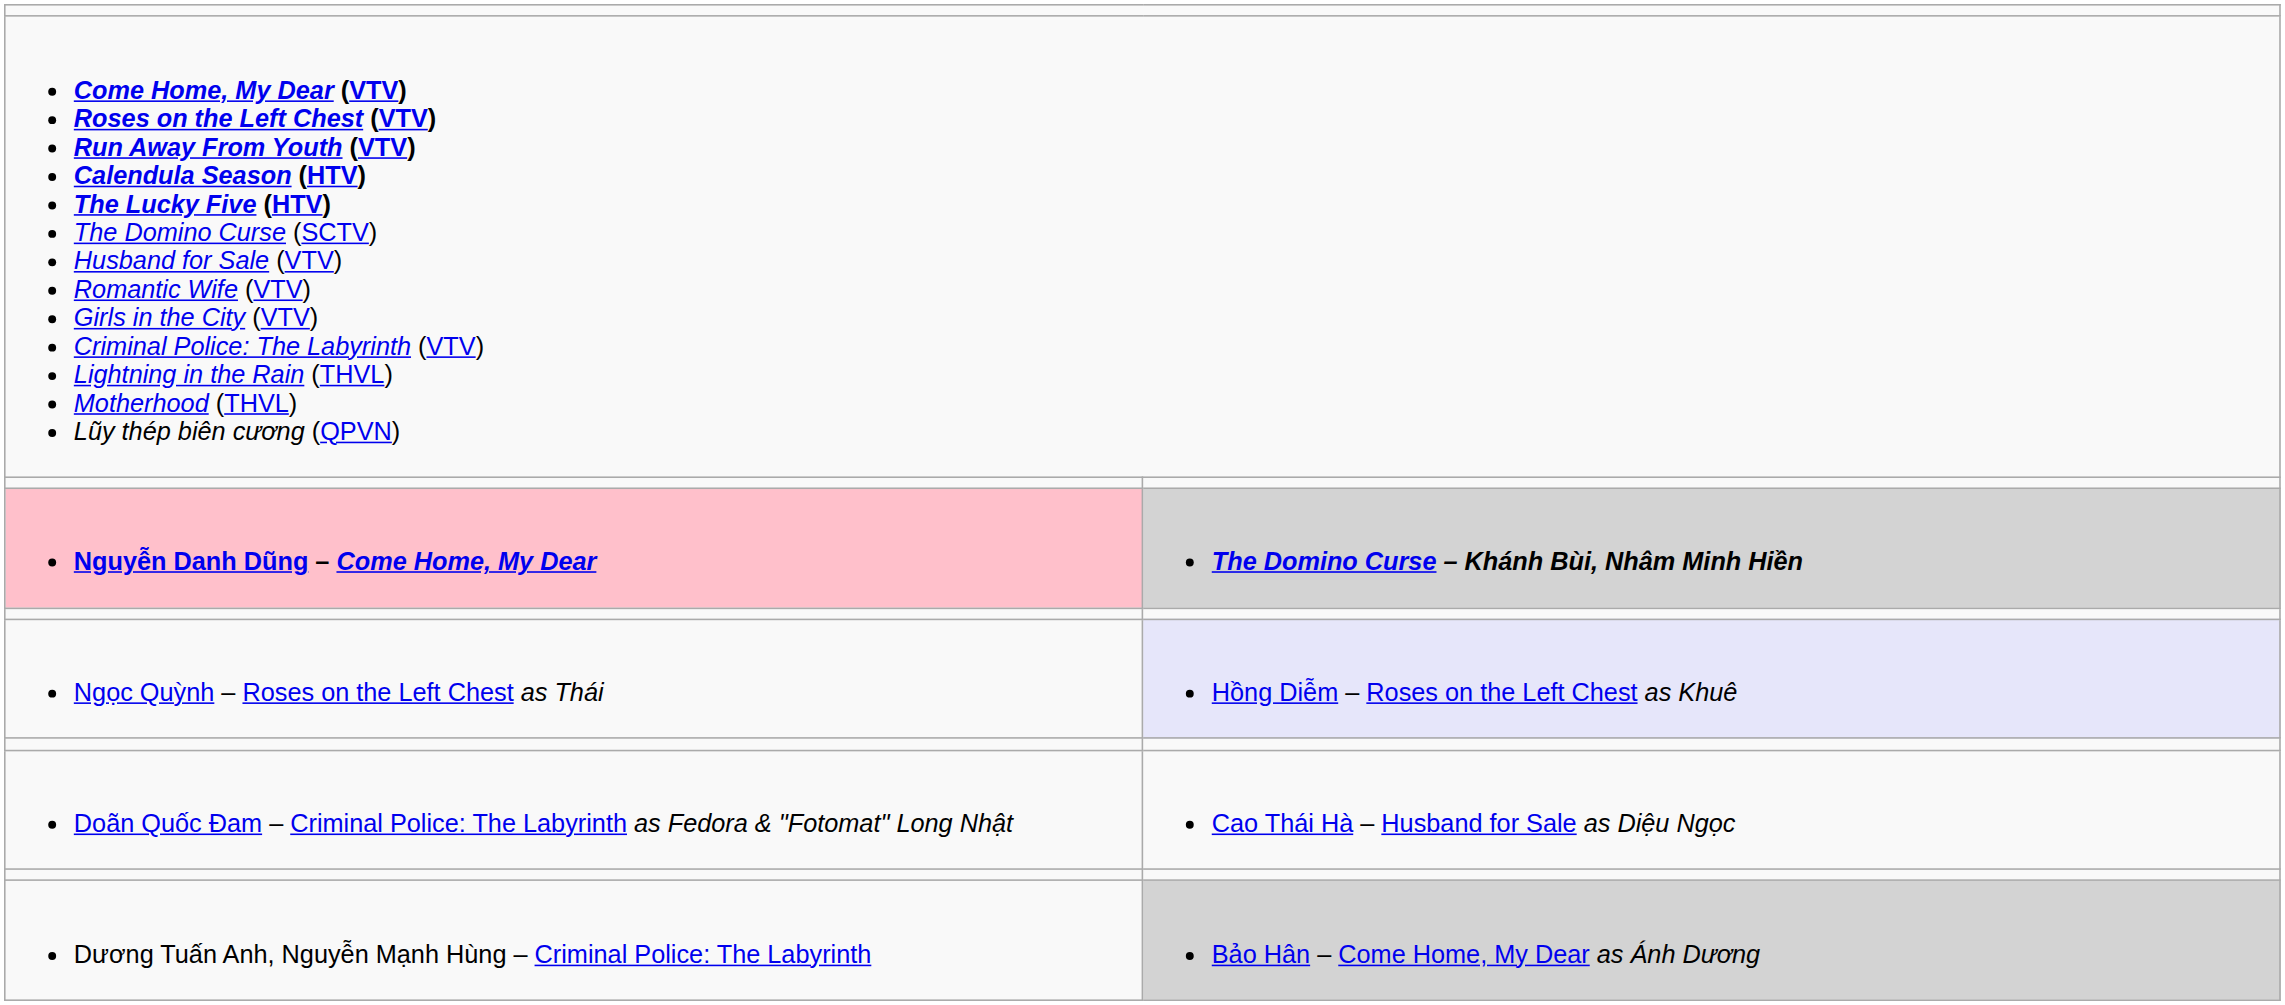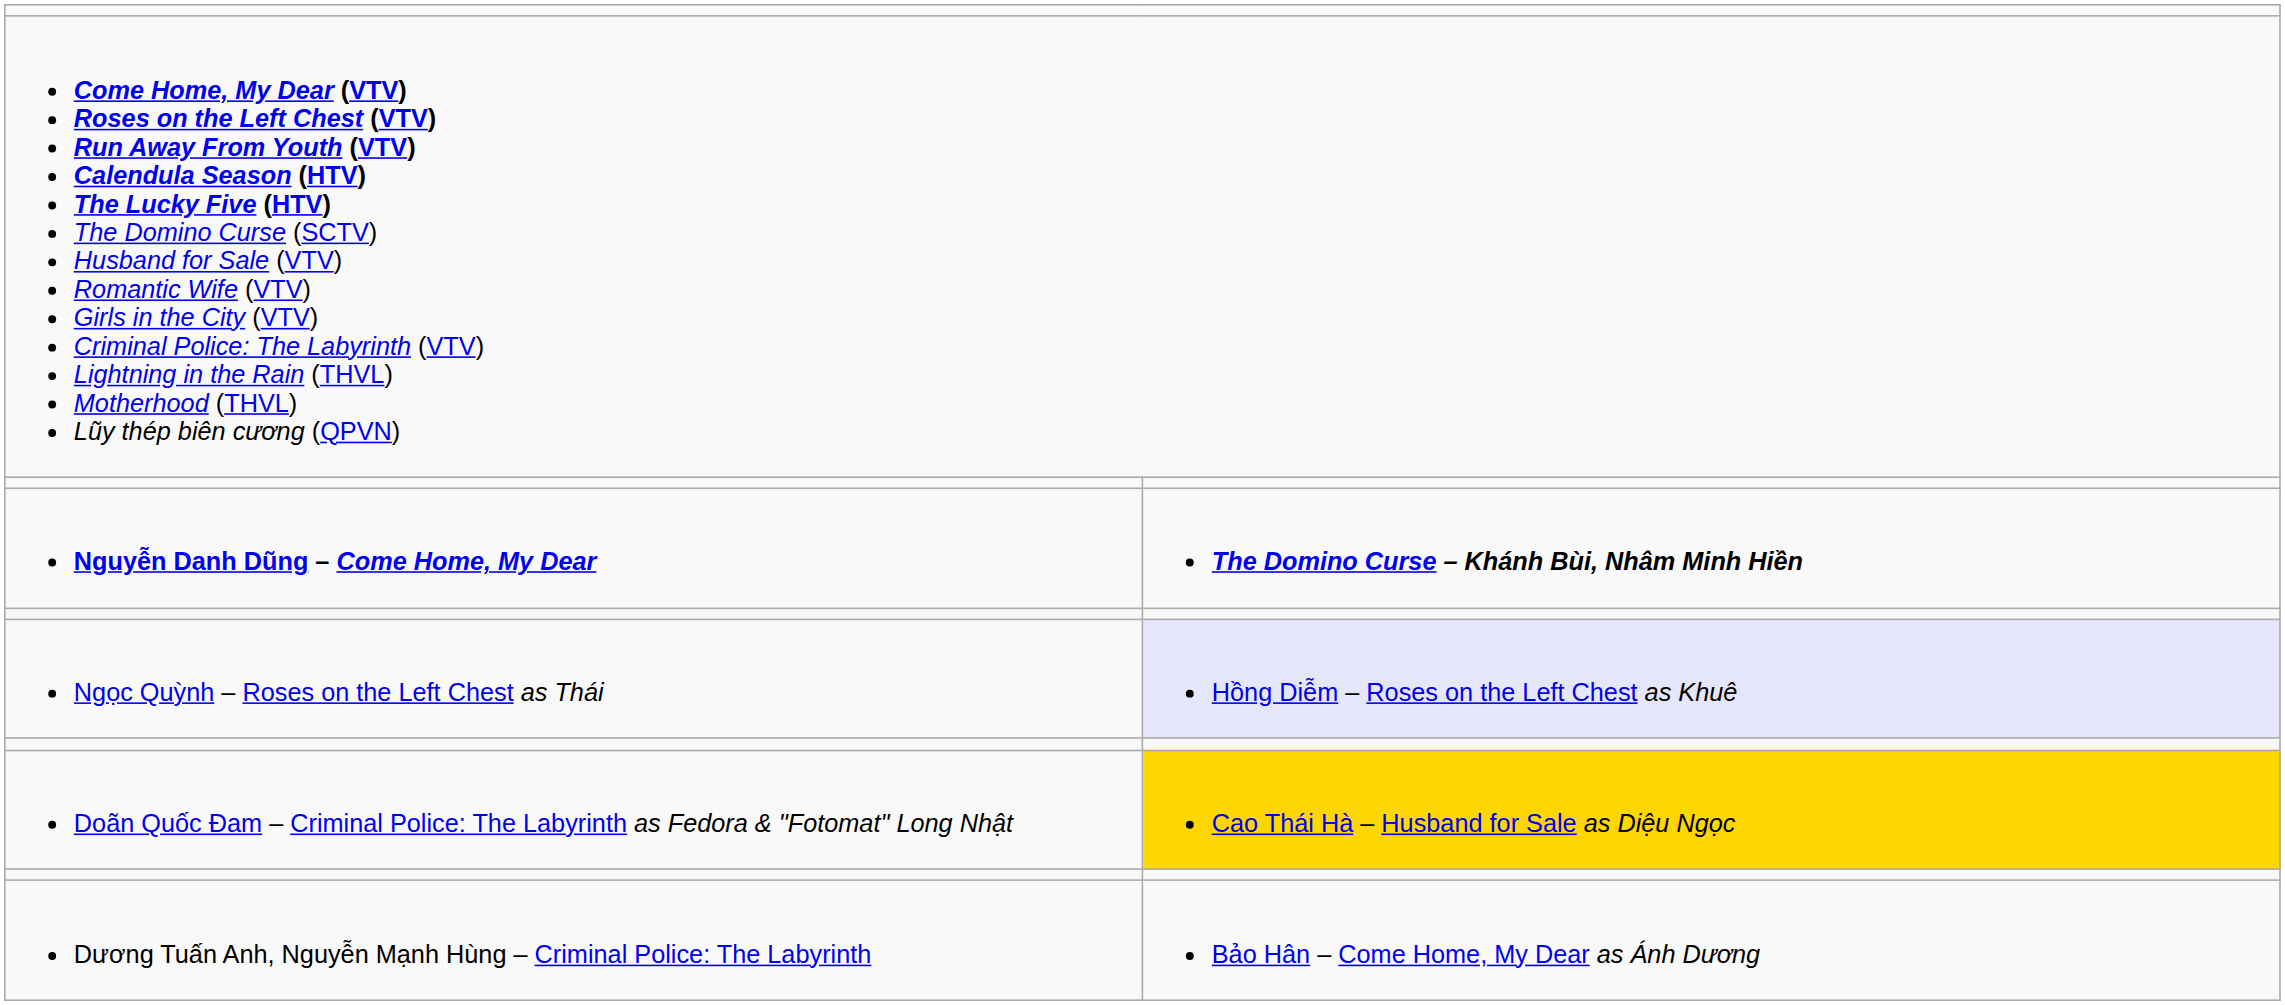(574, 562) pink background -> (574, 562) no background
(1712, 562) lightgrey background -> (1712, 562) no background
(1712, 824) no background -> (1712, 824) gold background
(1712, 954) lightgrey background -> (1712, 954) no background
